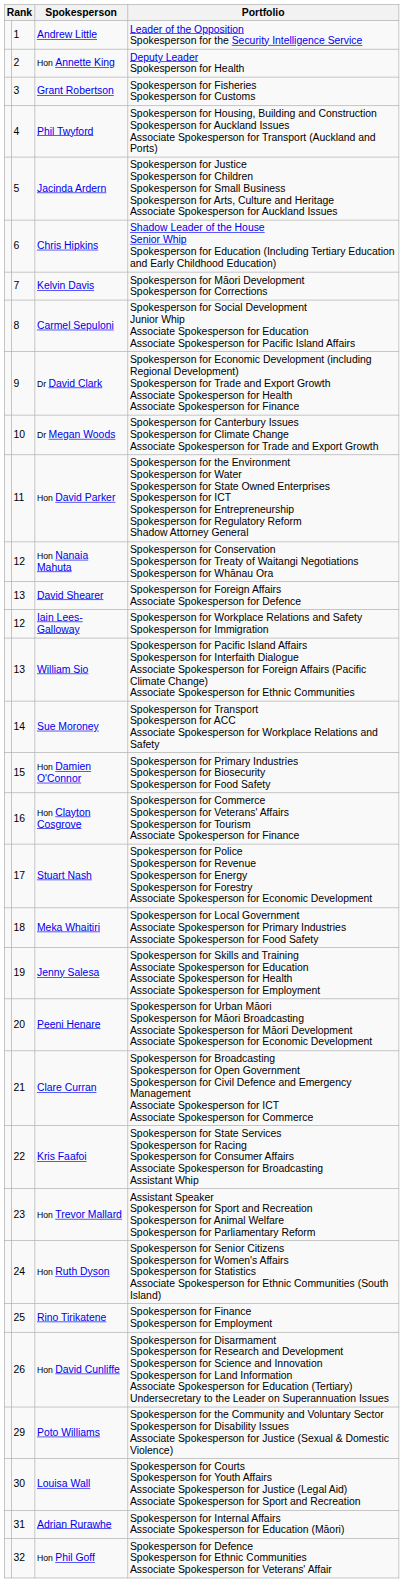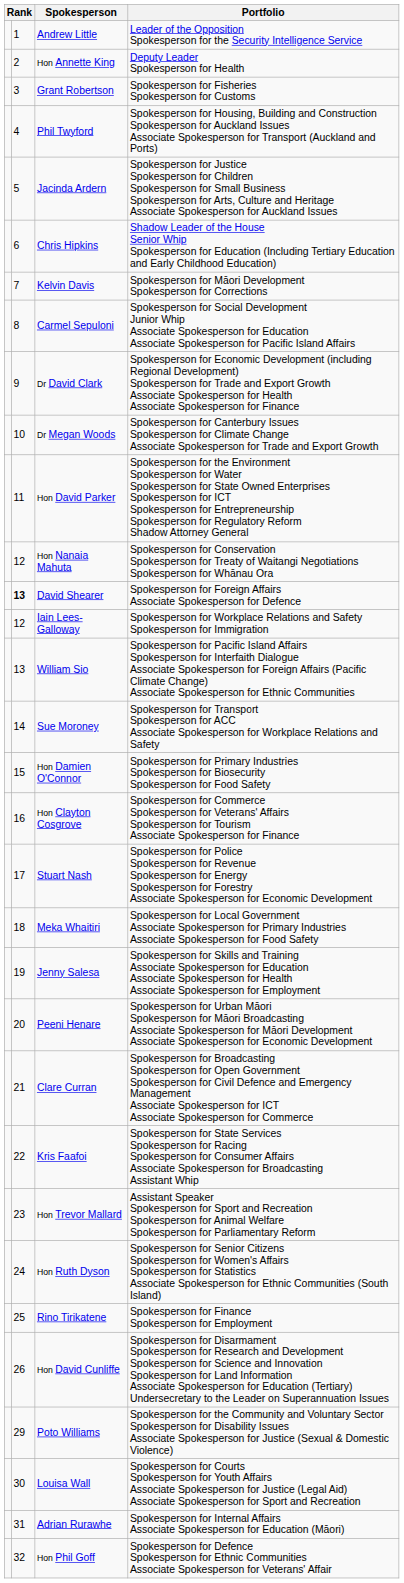(19, 595) normal -> (19, 595) bold
